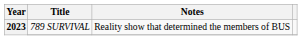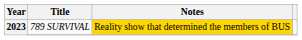(192, 27) no background -> (192, 27) gold background
